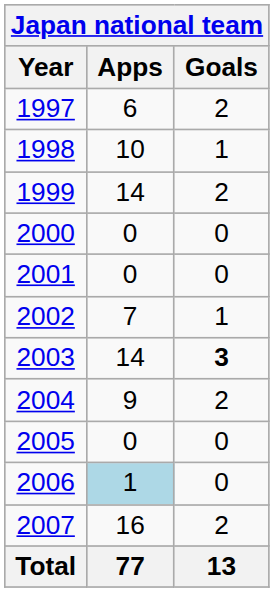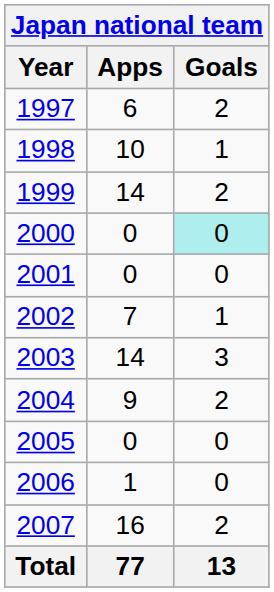(221, 233) no background -> (221, 233) paleturquoise background
(221, 358) bold -> (221, 358) normal
(130, 483) lightblue background -> (130, 483) no background
